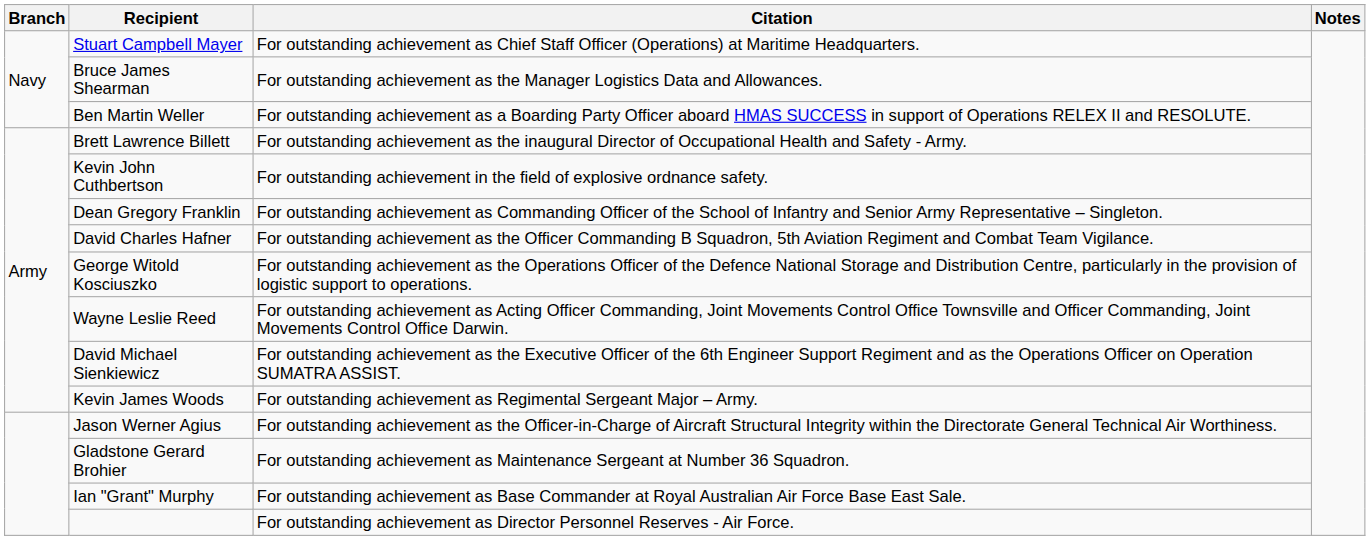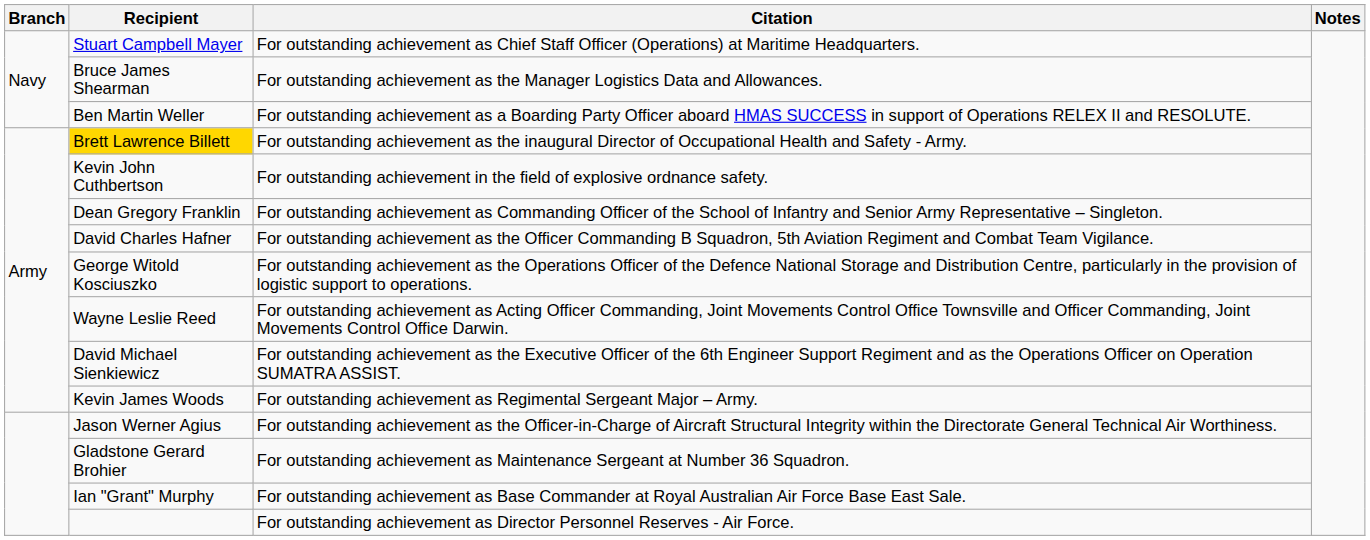(151, 141) no background -> (151, 141) gold background
